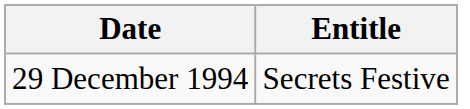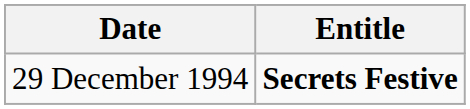(356, 78) normal -> (360, 78) bold
